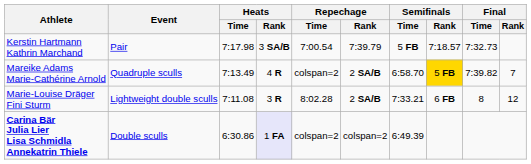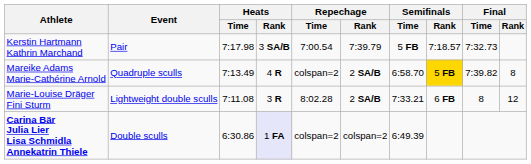(513, 73) 7 -> (513, 73) 8
